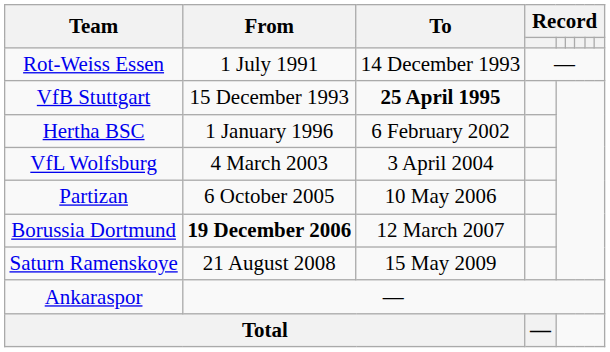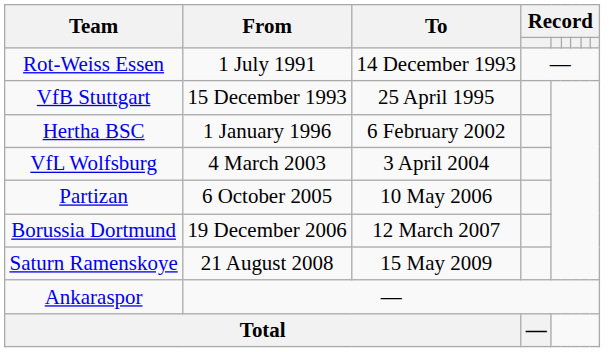(441, 97) bold -> (436, 97) normal
(269, 230) bold -> (267, 230) normal
